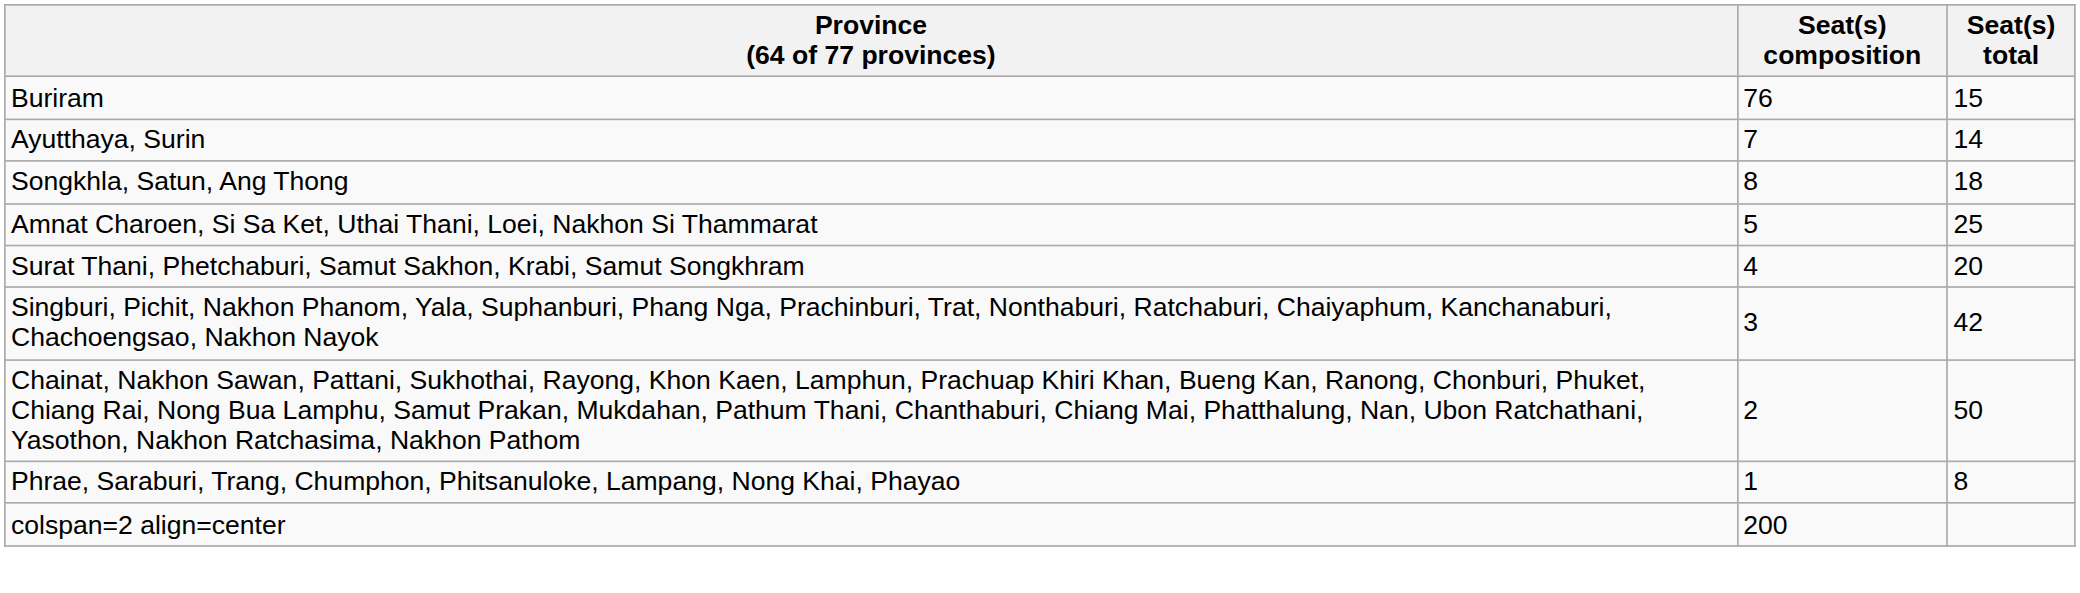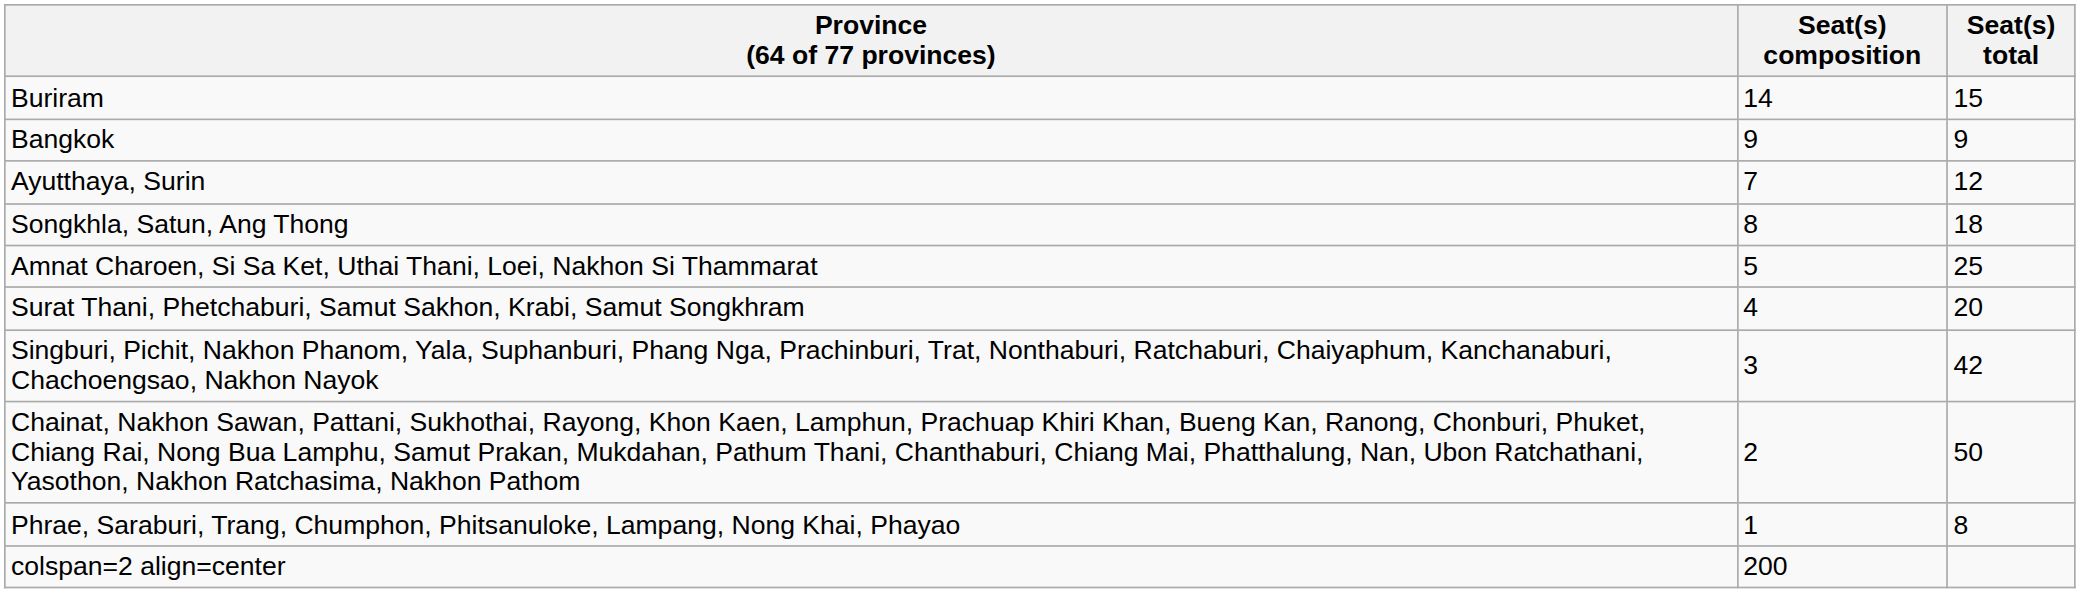(1758, 97) 76 -> (1758, 97) 14
+ row: (63, 139)
(1968, 139) 14 -> (1968, 181) 12
